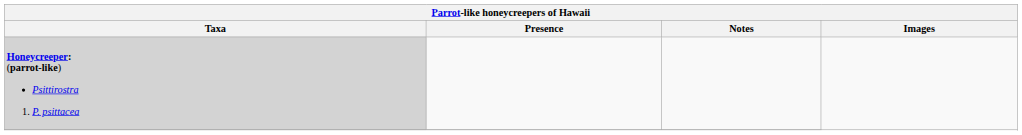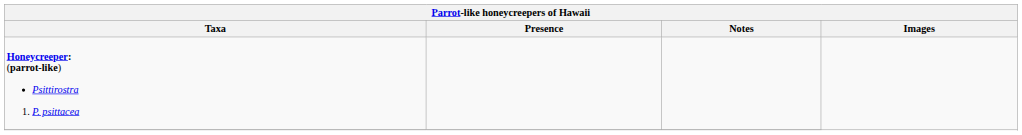(215, 84) lightgrey background -> (215, 84) no background
